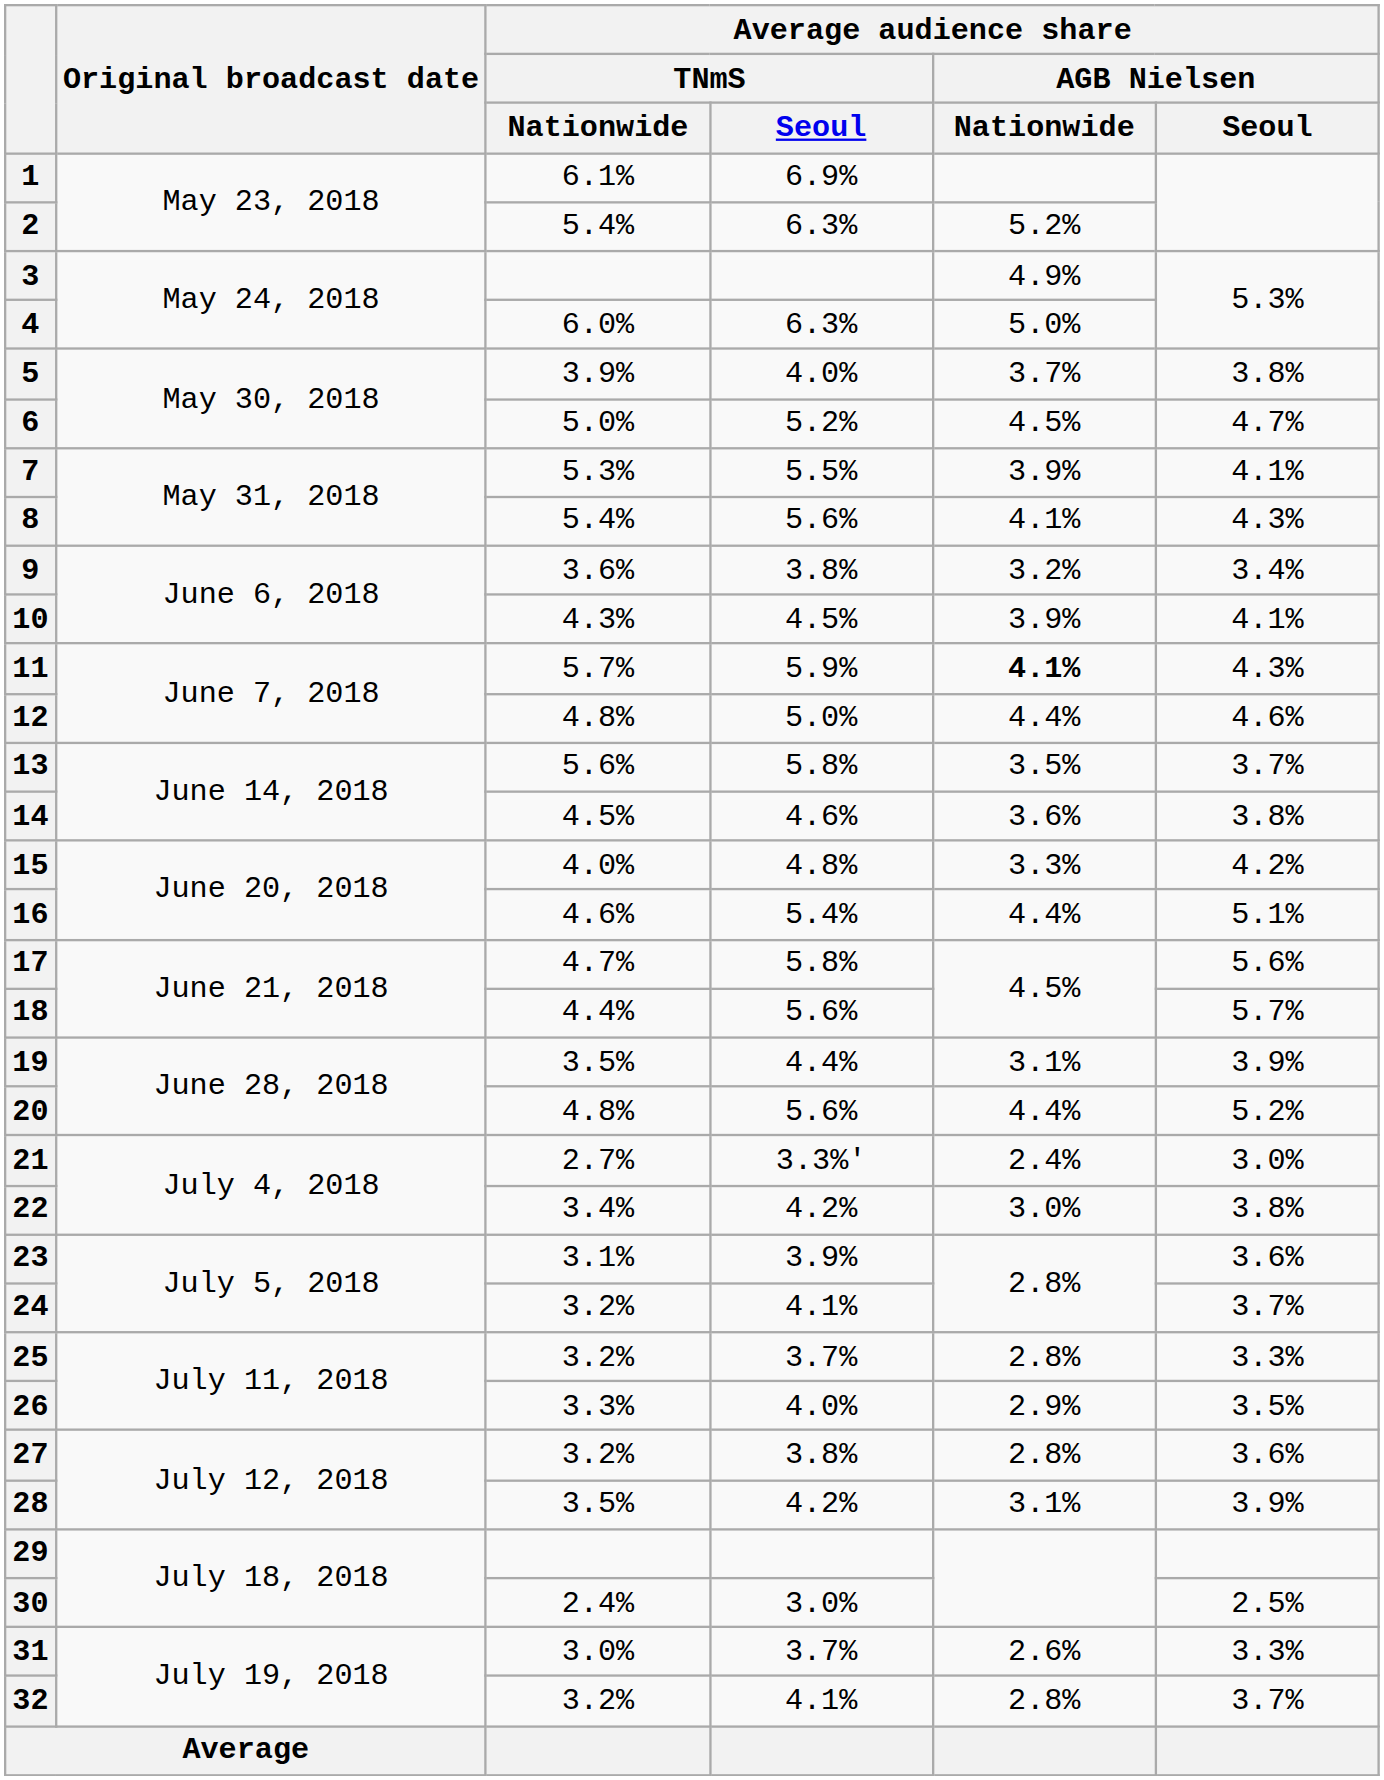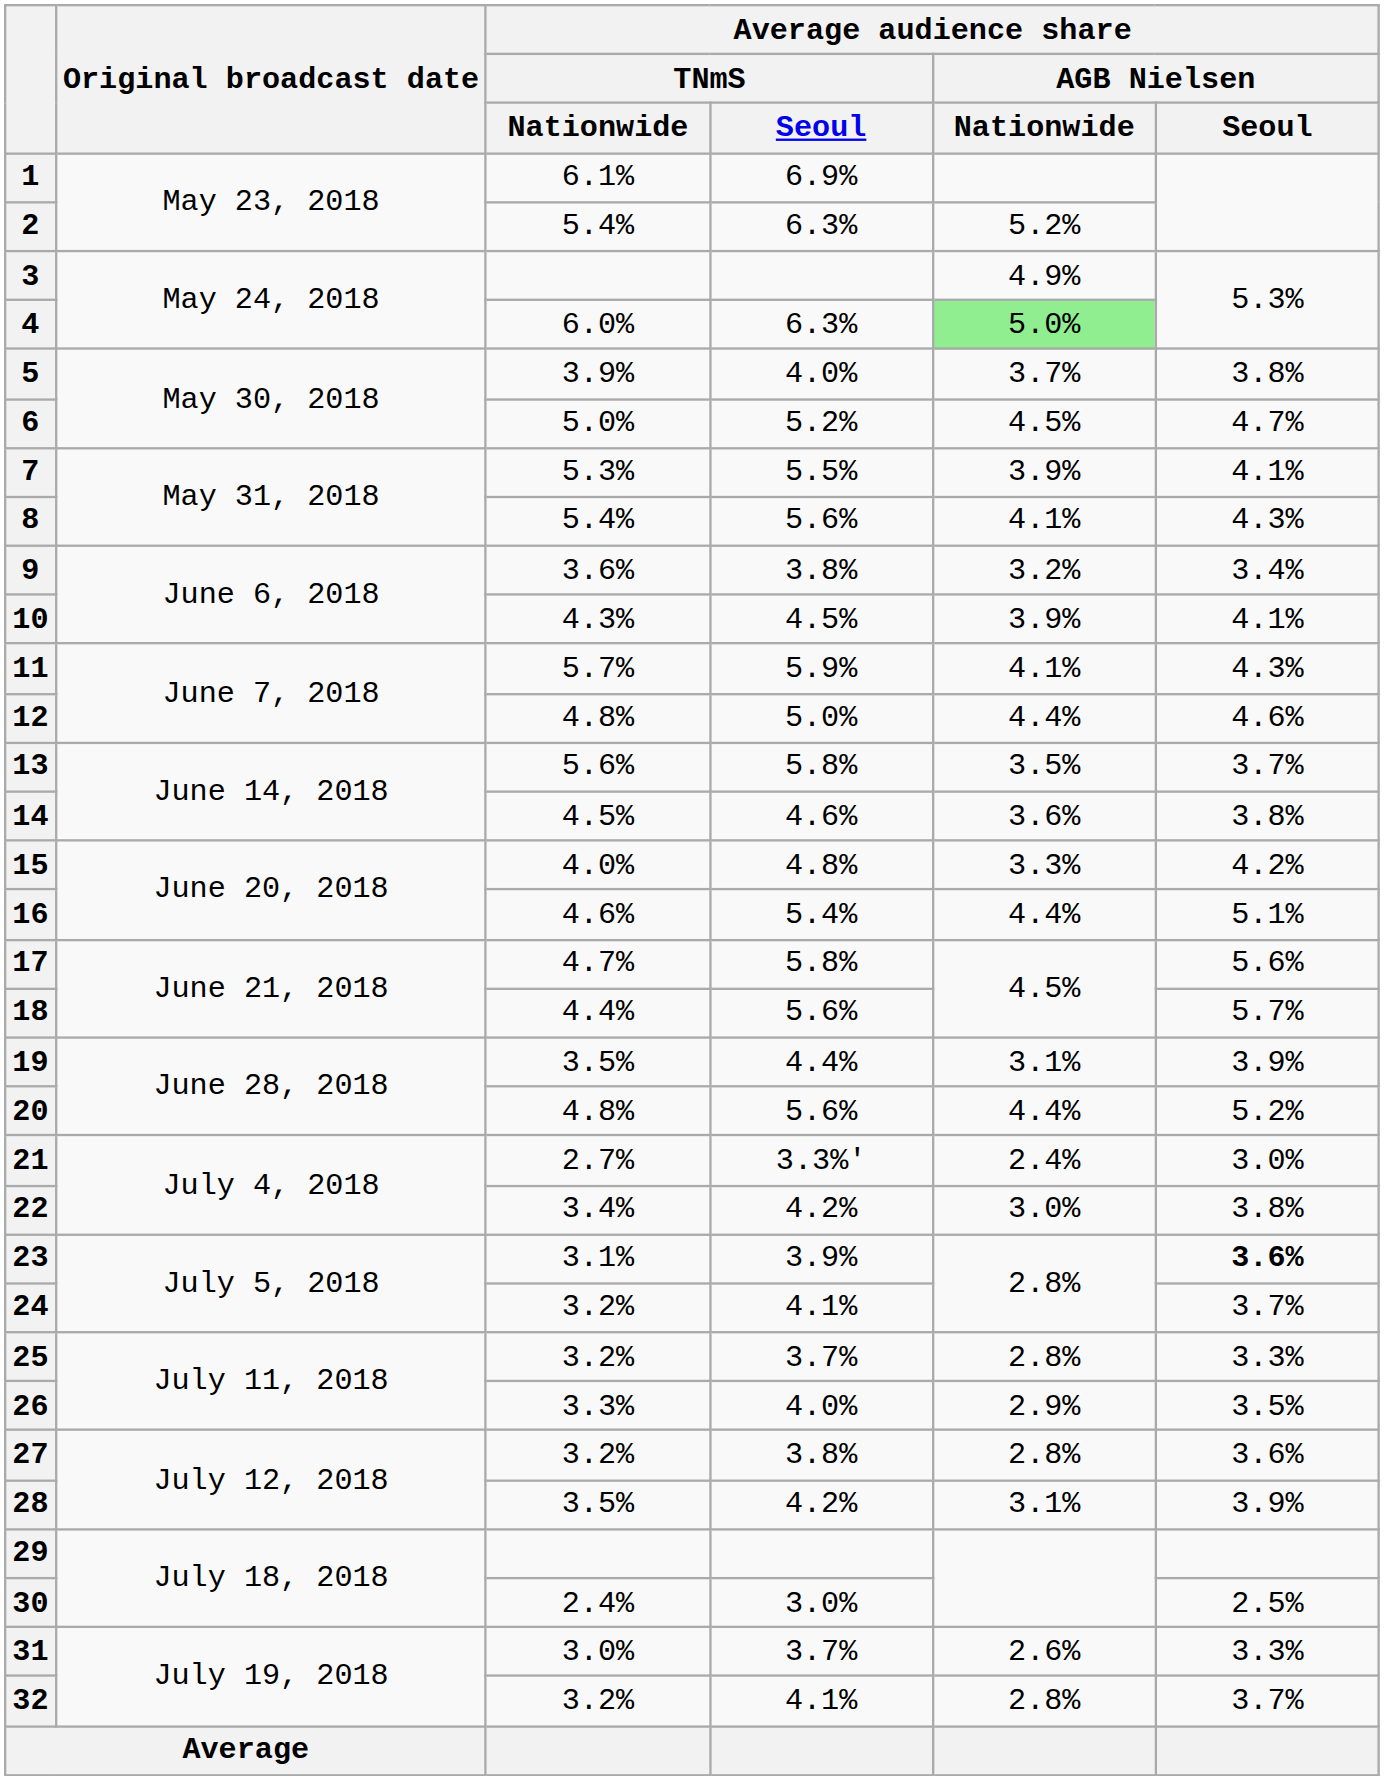(1044, 325) no background -> (1044, 325) lightgreen background
(1044, 669) bold -> (1044, 669) normal
(1267, 1259) normal -> (1267, 1259) bold
